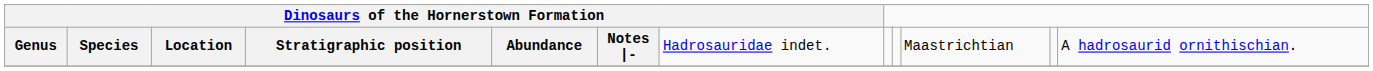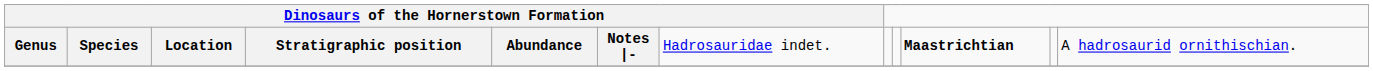(959, 47) normal -> (959, 47) bold
